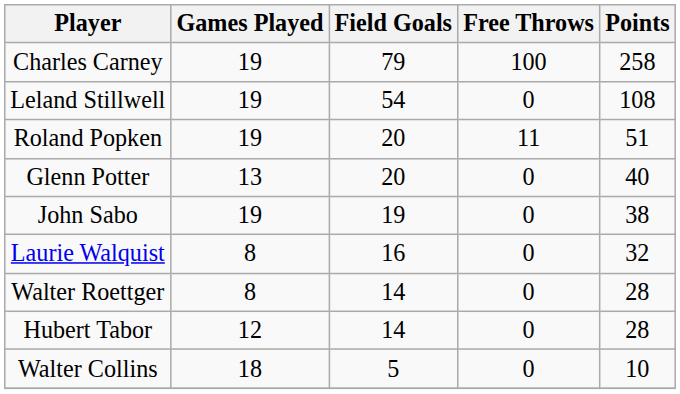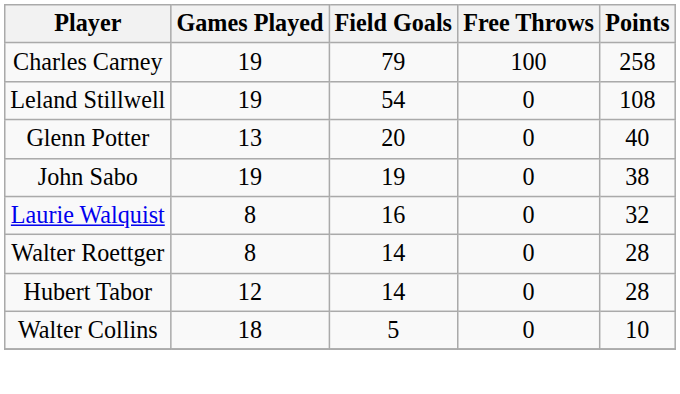- row: (88, 138)
